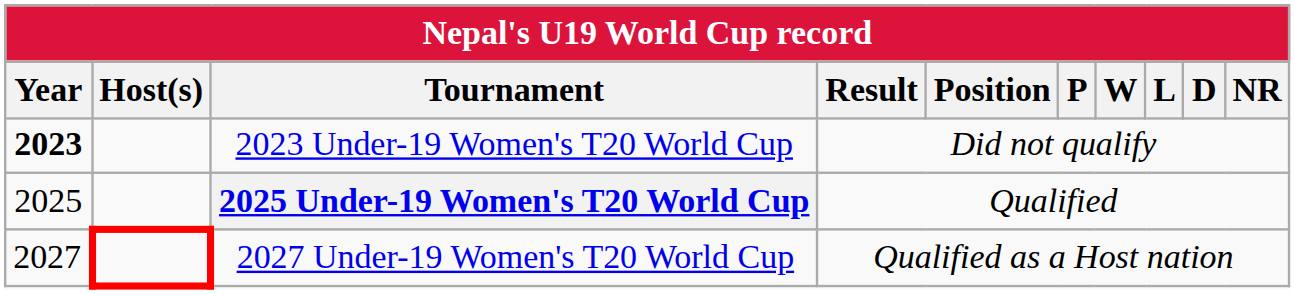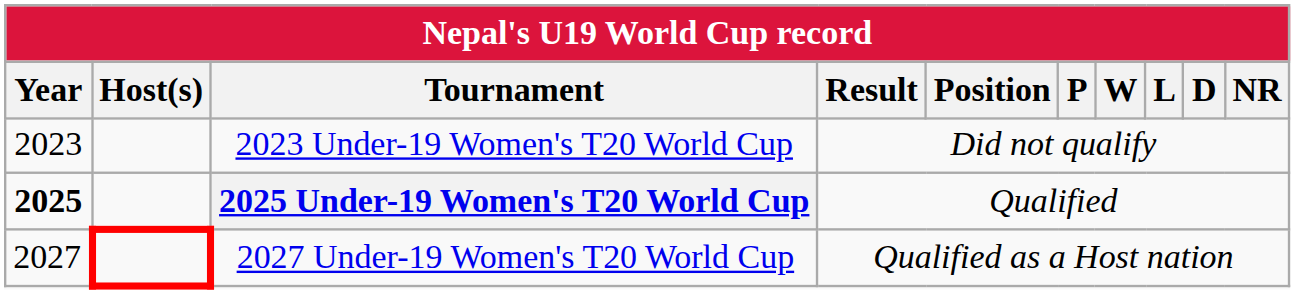(48, 145) bold -> (48, 145) normal
(48, 201) normal -> (48, 201) bold
